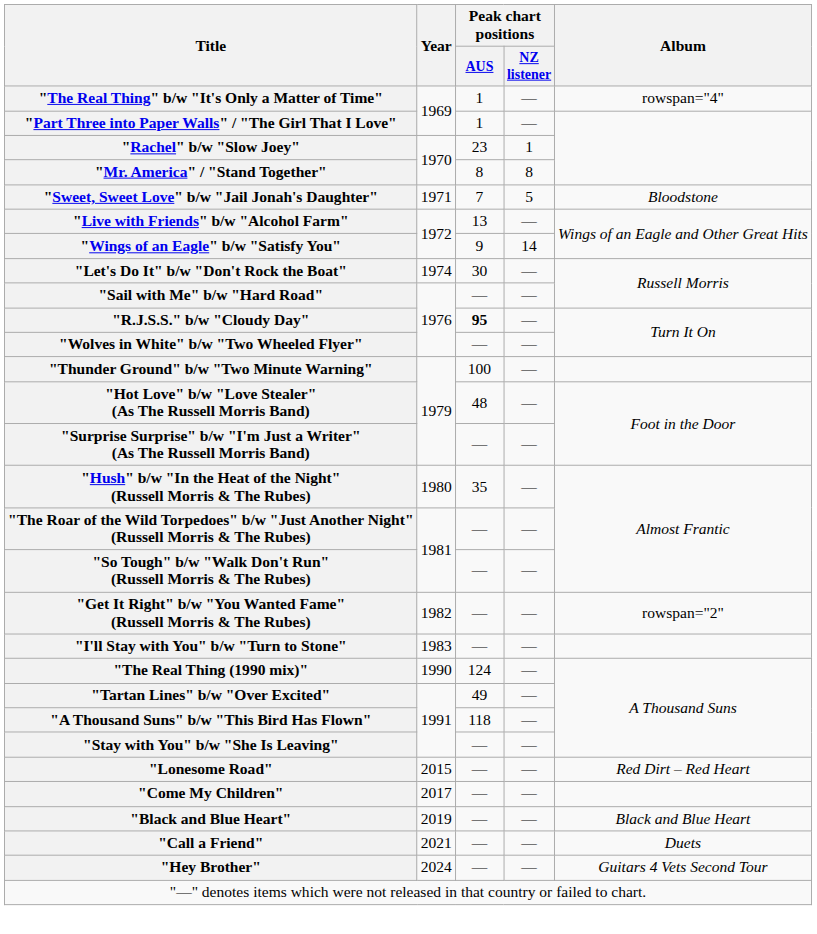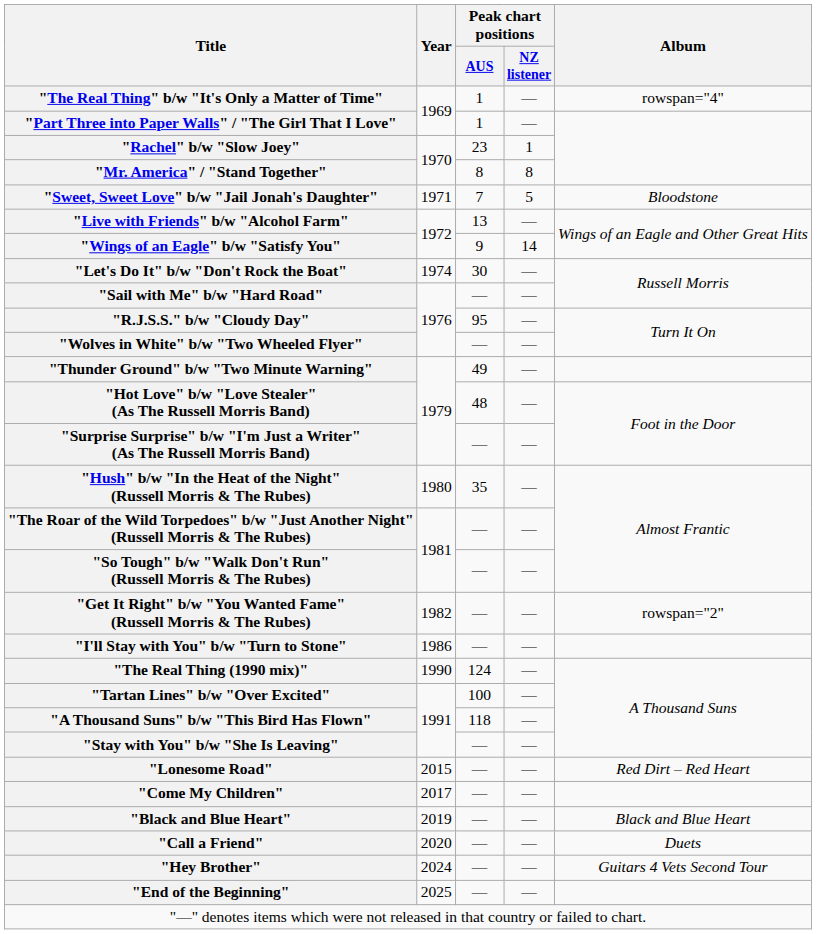(479, 319) bold -> (479, 319) normal
(479, 369) 100 -> (479, 369) 49
(436, 646) 1983 -> (436, 646) 1986
(479, 695) 49 -> (479, 695) 100
(436, 843) 2021 -> (436, 843) 2020
+ row: (211, 892)
